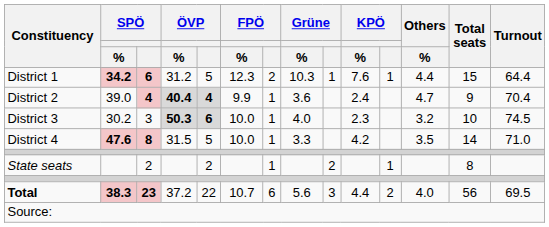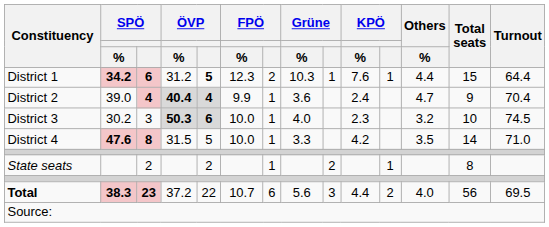(209, 78) normal -> (209, 78) bold
